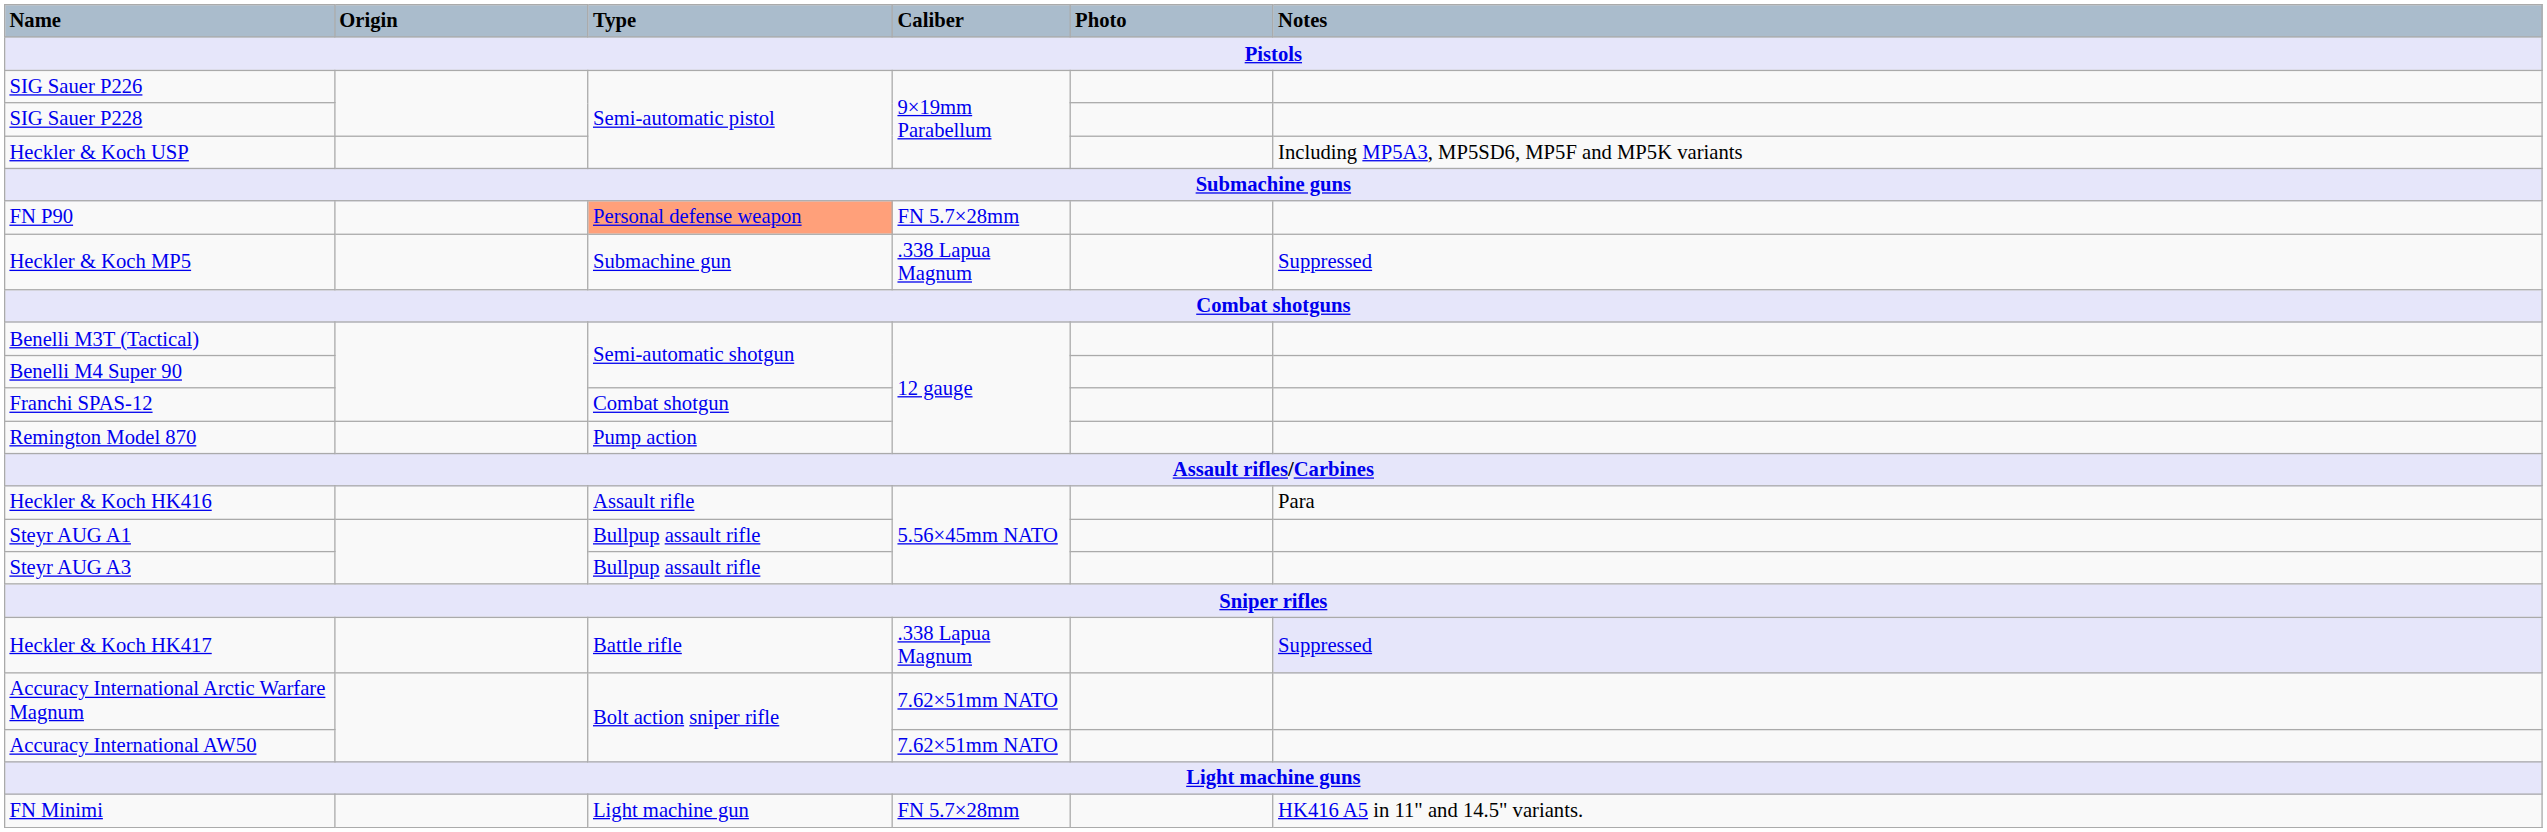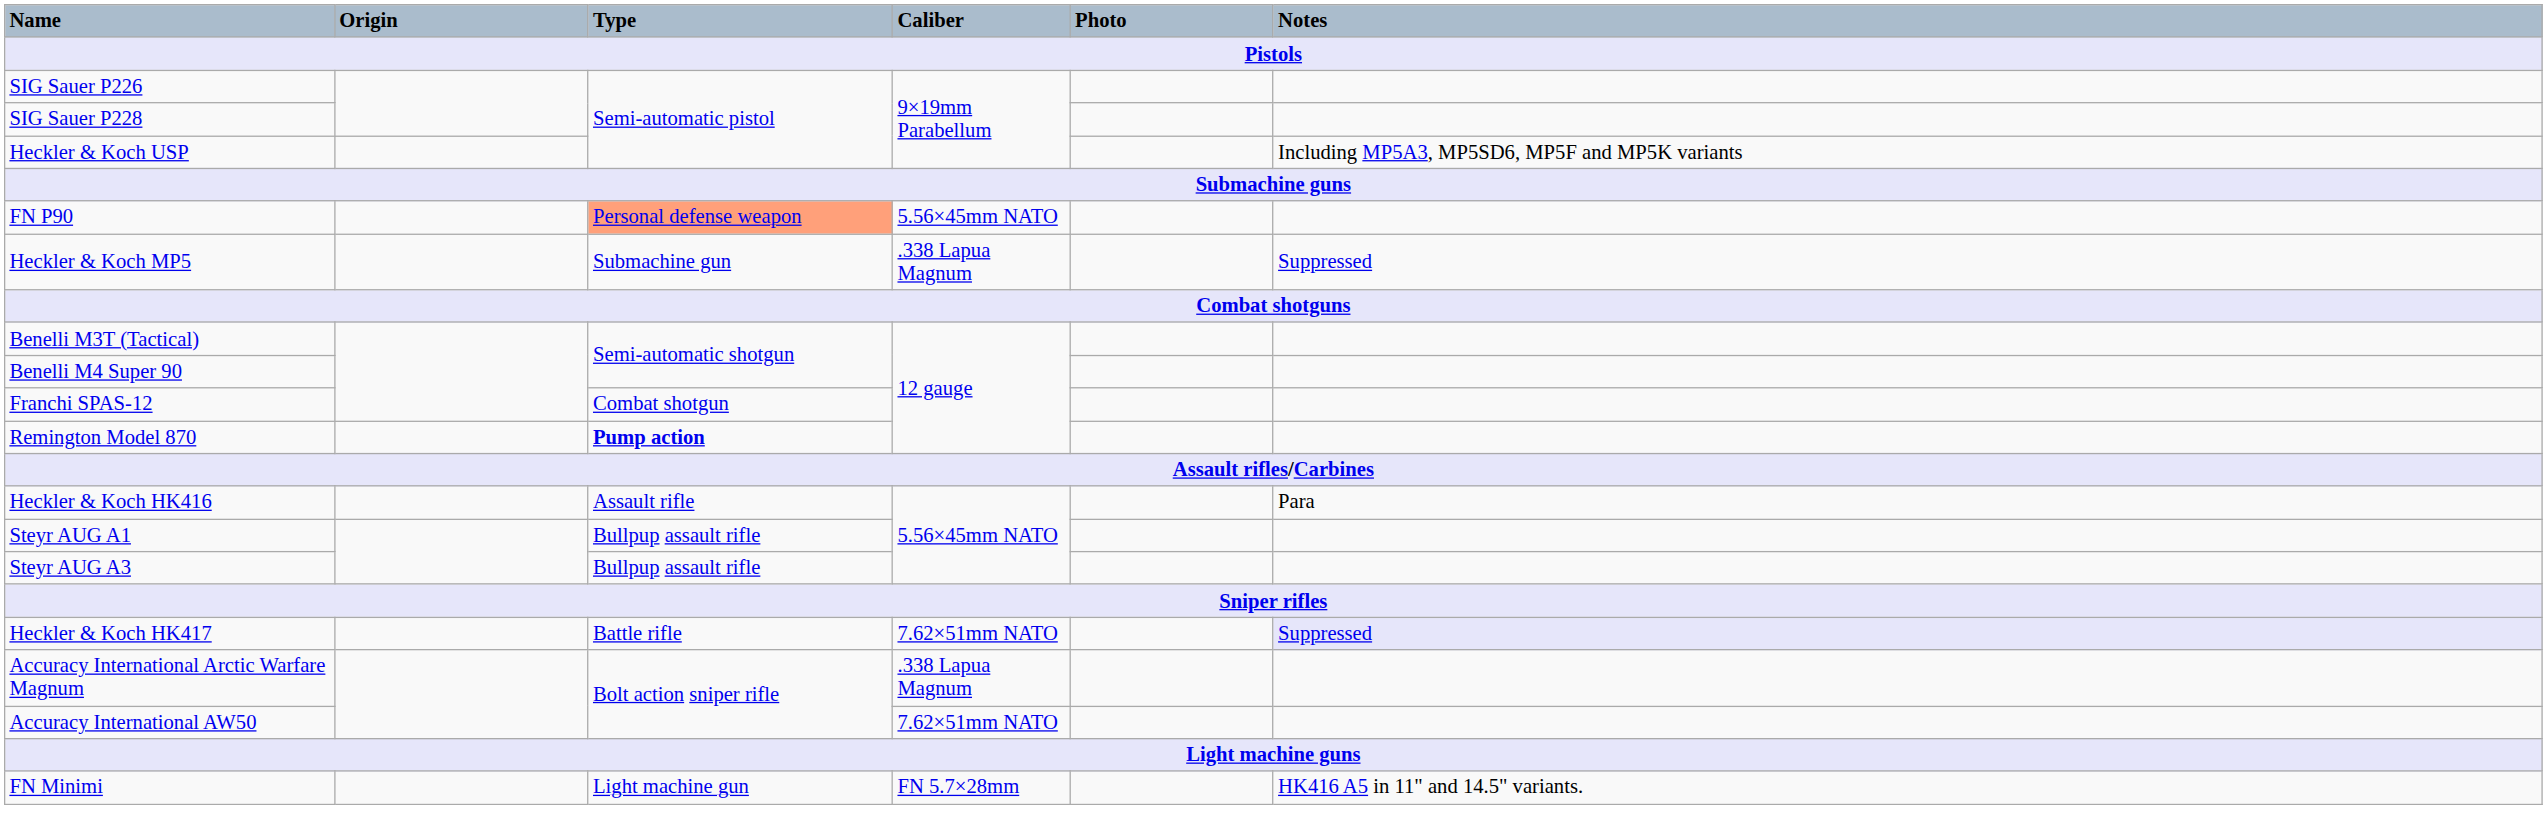(958, 217) FN 5.7×28mm -> (978, 217) 5.56×45mm NATO
(645, 436) normal -> (649, 436) bold
(944, 644) .338 Lapua Magnum -> (978, 633) 7.62×51mm NATO
(978, 700) 7.62×51mm NATO -> (944, 677) .338 Lapua Magnum
